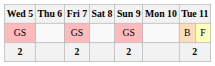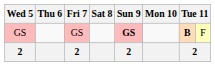(129, 33) normal -> (129, 33) bold
(187, 33) normal -> (187, 33) bold
